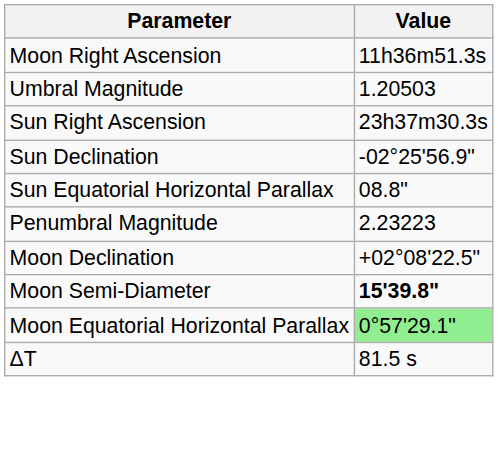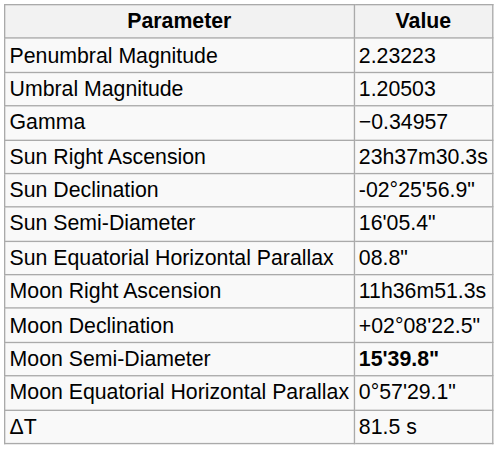rows swapped: (114, 223) <-> (115, 55)
+ row: (47, 122)
+ row: (102, 223)
(407, 325) lightgreen background -> (407, 392) no background
